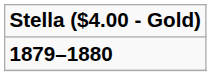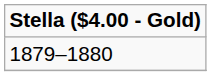(61, 53) bold -> (61, 53) normal
